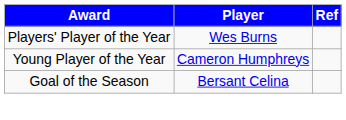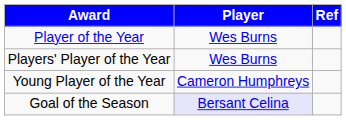+ row: (89, 37)
(243, 81) no background -> (243, 103) lavender background
